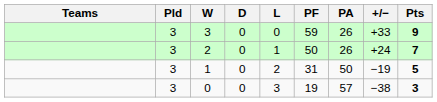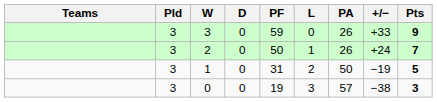columns swapped: (277, 13) <-> (311, 13)
